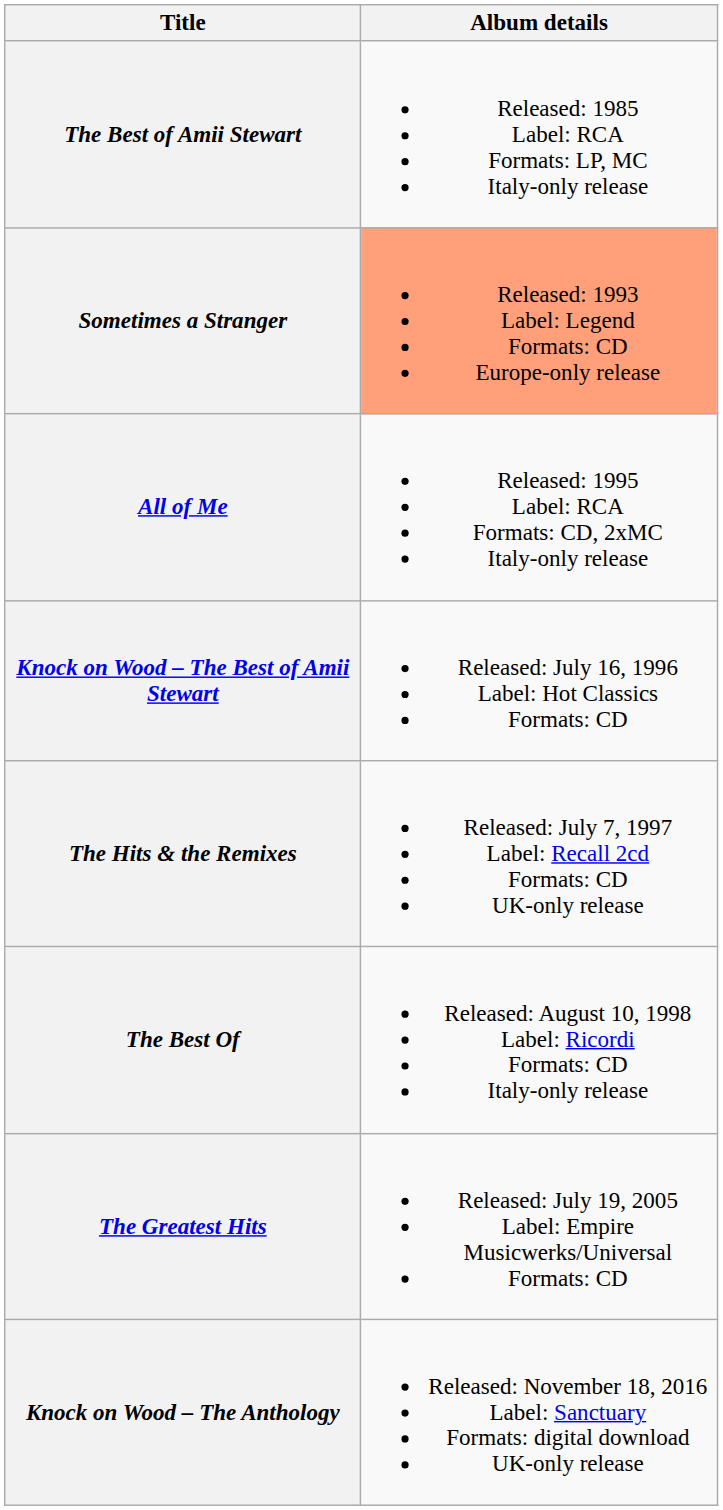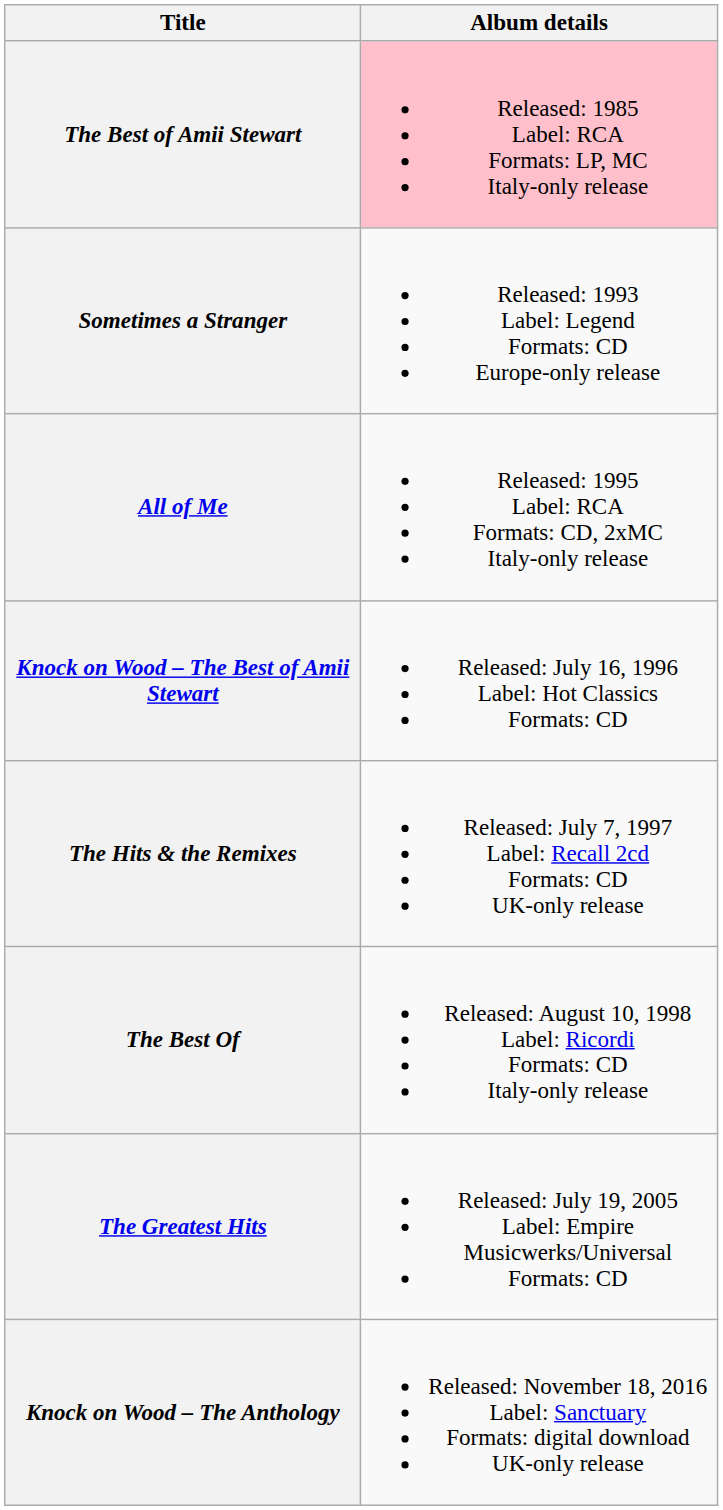(539, 147) no background -> (539, 147) pink background
(539, 334) lightsalmon background -> (539, 334) no background
